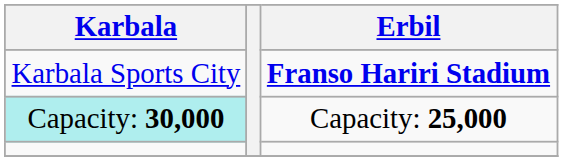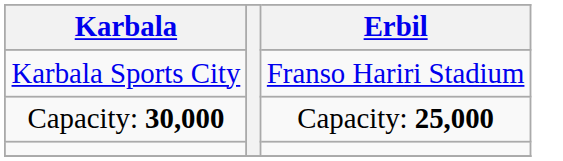(408, 73) bold -> (396, 73) normal
(126, 118) paleturquoise background -> (126, 118) no background
